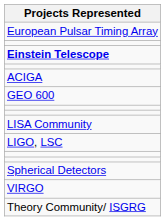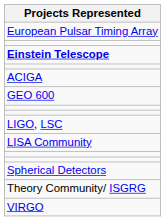(49, 124) LISA Community -> (35, 124) LIGO, LSC
(35, 142) LIGO, LSC -> (49, 142) LISA Community
(25, 189) VIRGO -> (76, 189) Theory Community/ ISGRG
(76, 207) Theory Community/ ISGRG -> (25, 207) VIRGO
